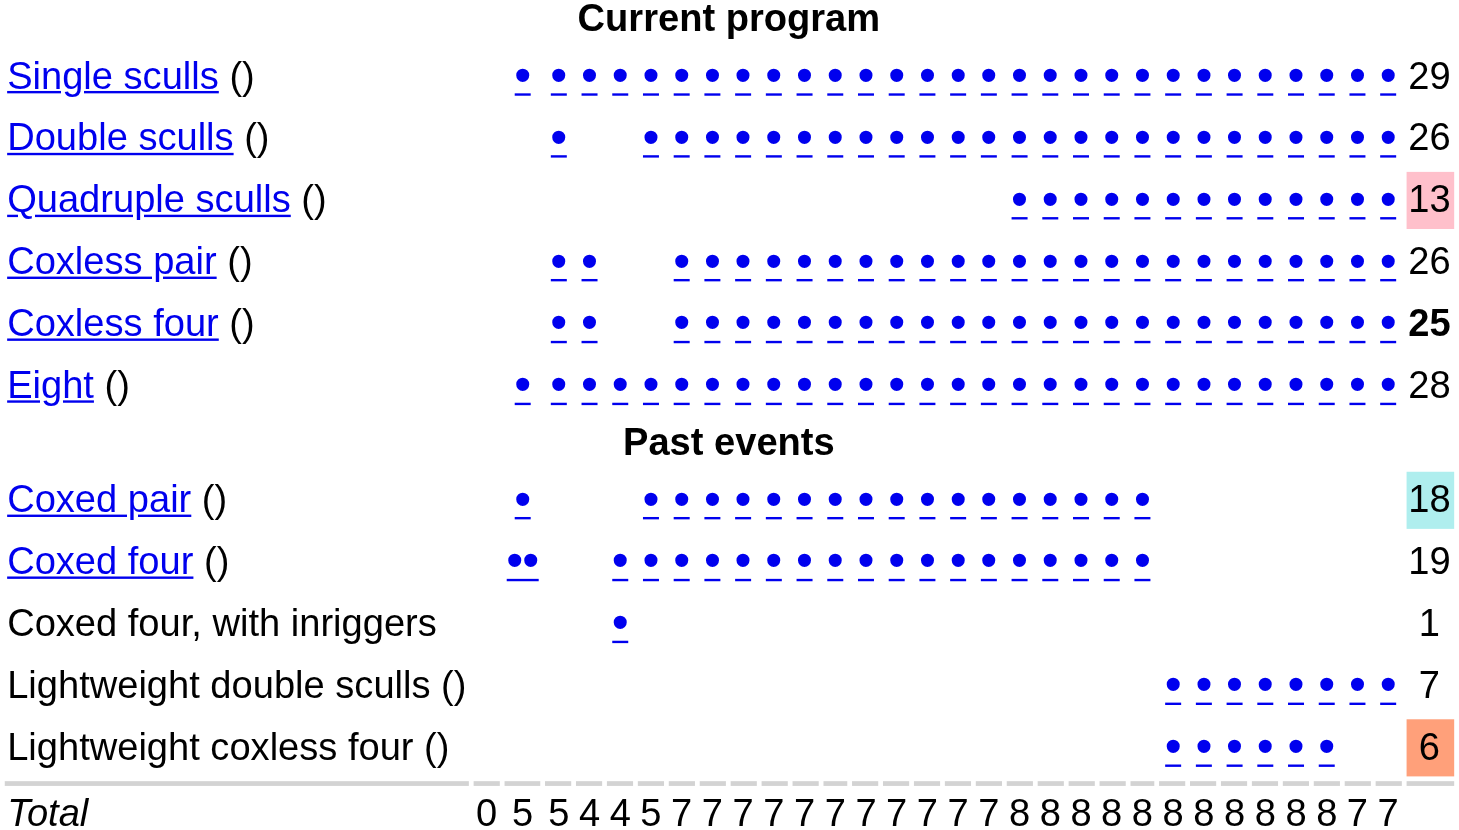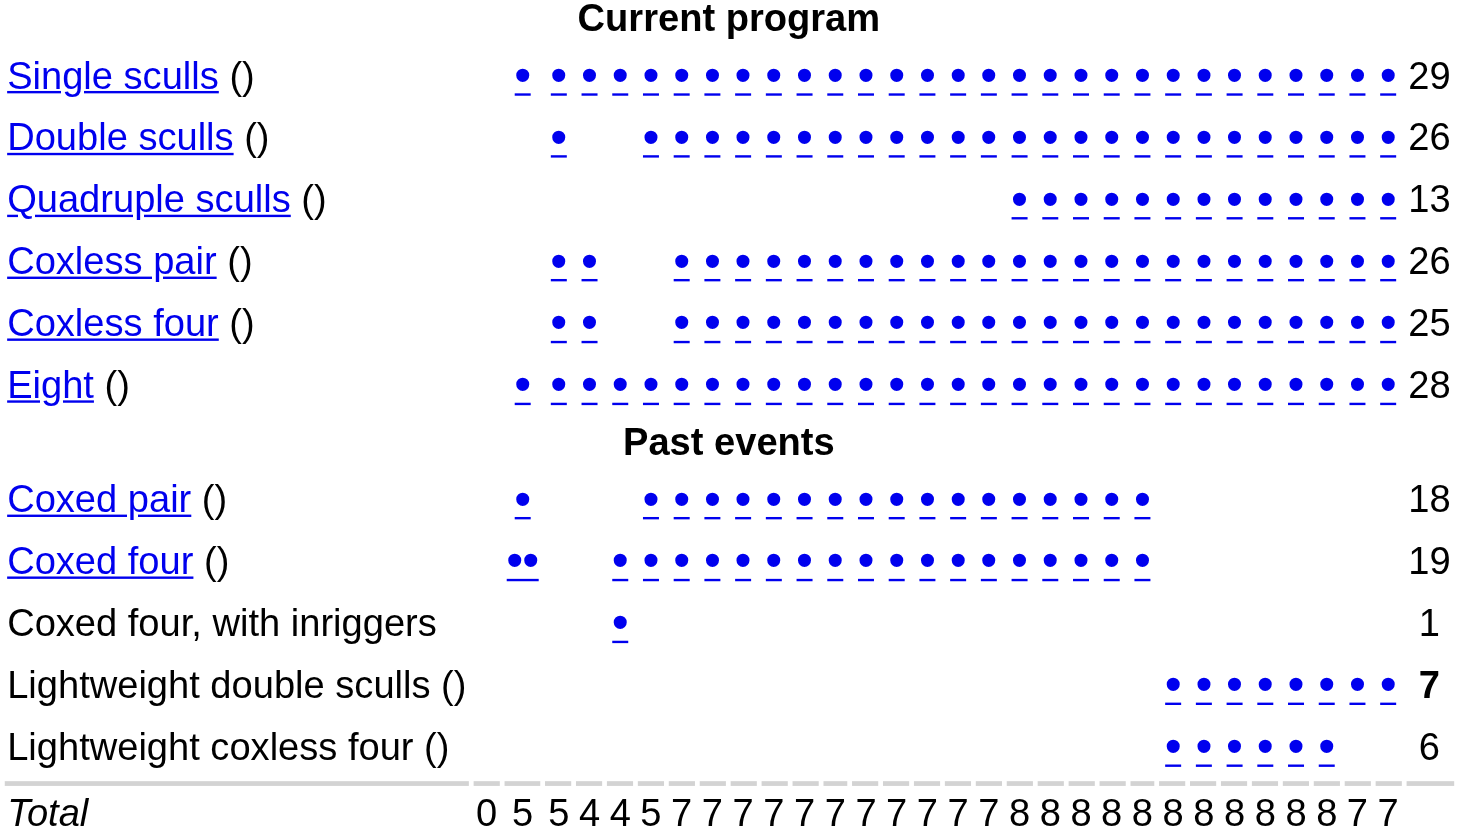(1429, 199) pink background -> (1429, 199) no background
(1429, 323) bold -> (1429, 323) normal
(1429, 499) paleturquoise background -> (1429, 499) no background
(1429, 685) normal -> (1429, 685) bold
(1429, 747) lightsalmon background -> (1429, 747) no background
